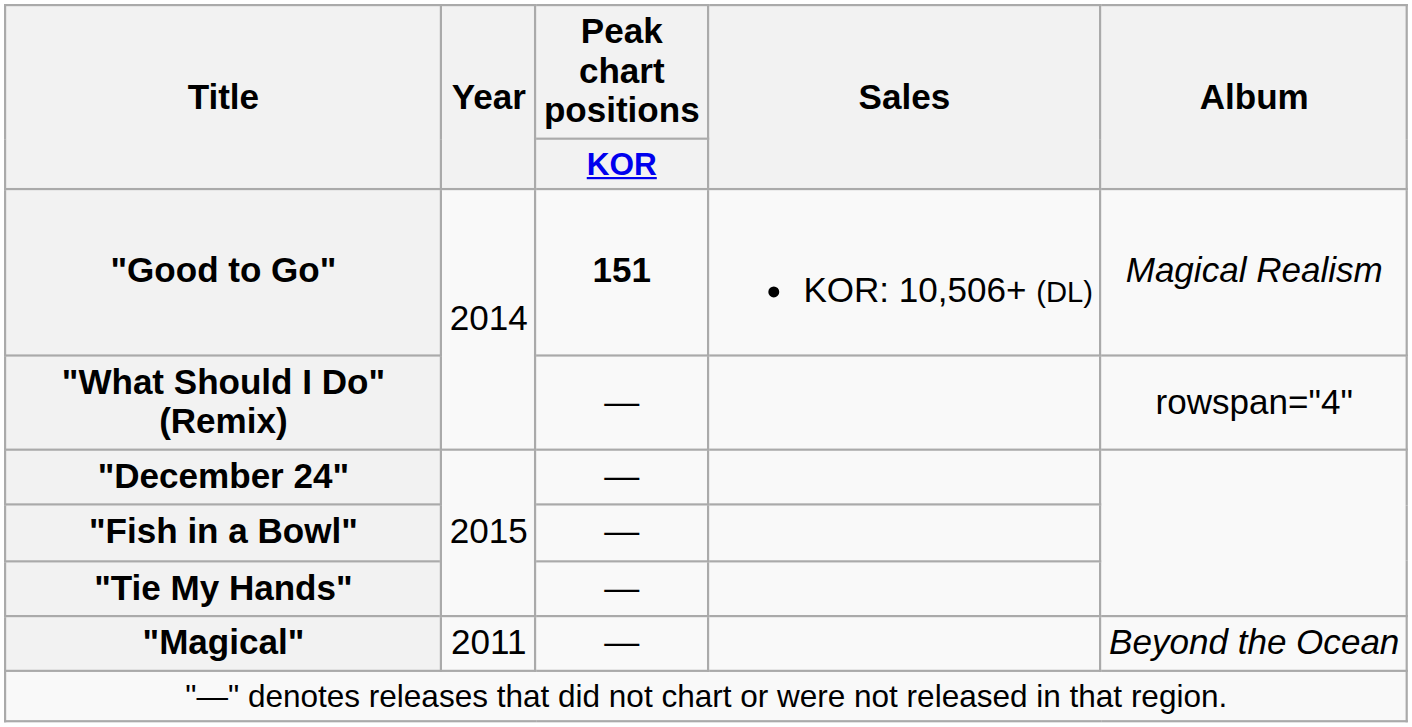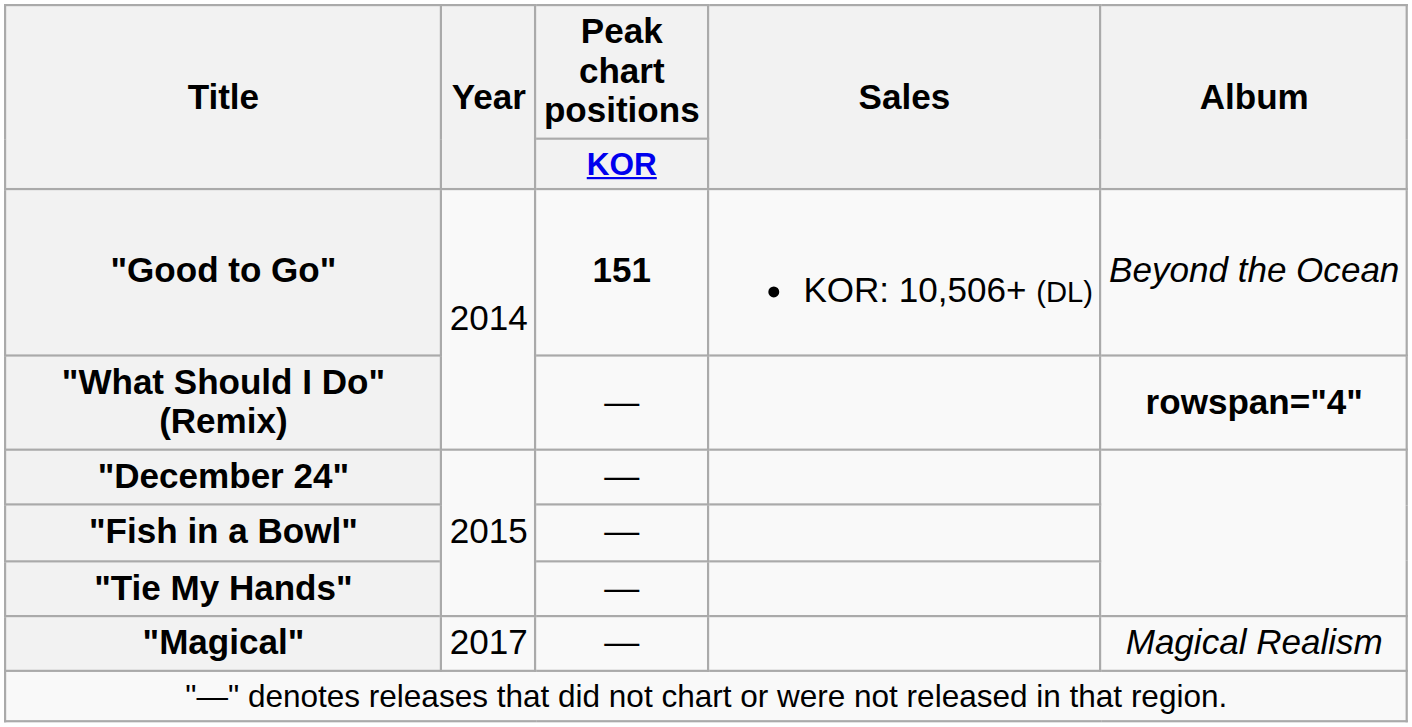(1254, 271) Magical Realism -> (1254, 271) Beyond the Ocean
(1254, 401) normal -> (1254, 401) bold
(489, 643) 2011 -> (489, 643) 2017
(1254, 643) Beyond the Ocean -> (1254, 643) Magical Realism
